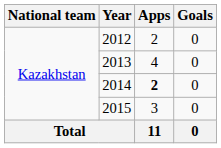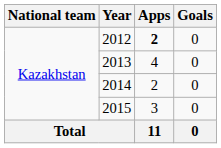(154, 39) normal -> (154, 39) bold
(154, 85) bold -> (154, 85) normal
